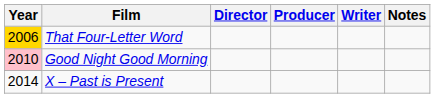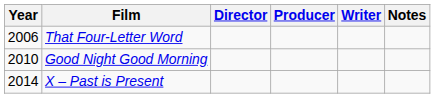(23, 37) gold background -> (23, 37) no background
(23, 59) pink background -> (23, 59) no background
